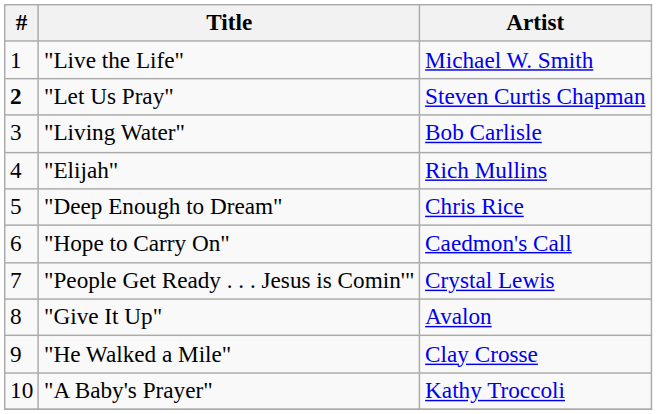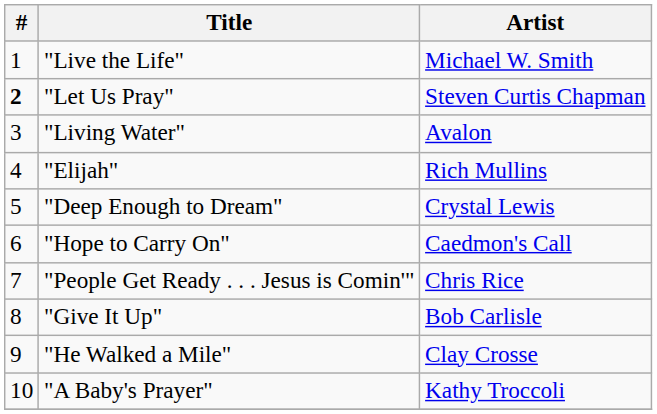(483, 133) Bob Carlisle -> (458, 133) Avalon
(474, 206) Chris Rice -> (490, 206) Crystal Lewis
(490, 280) Crystal Lewis -> (474, 280) Chris Rice
(458, 317) Avalon -> (483, 317) Bob Carlisle
